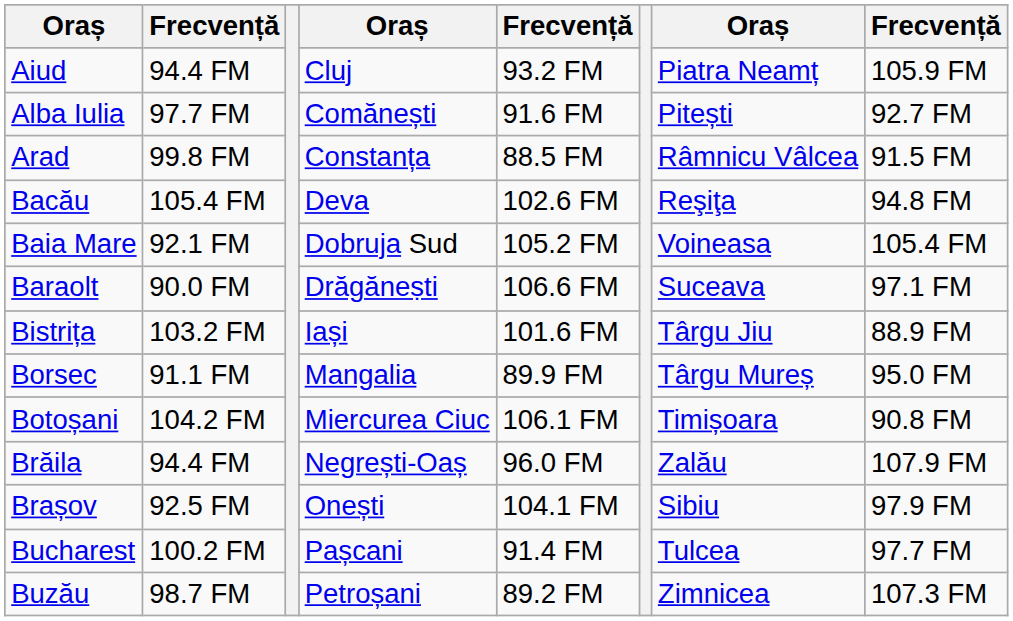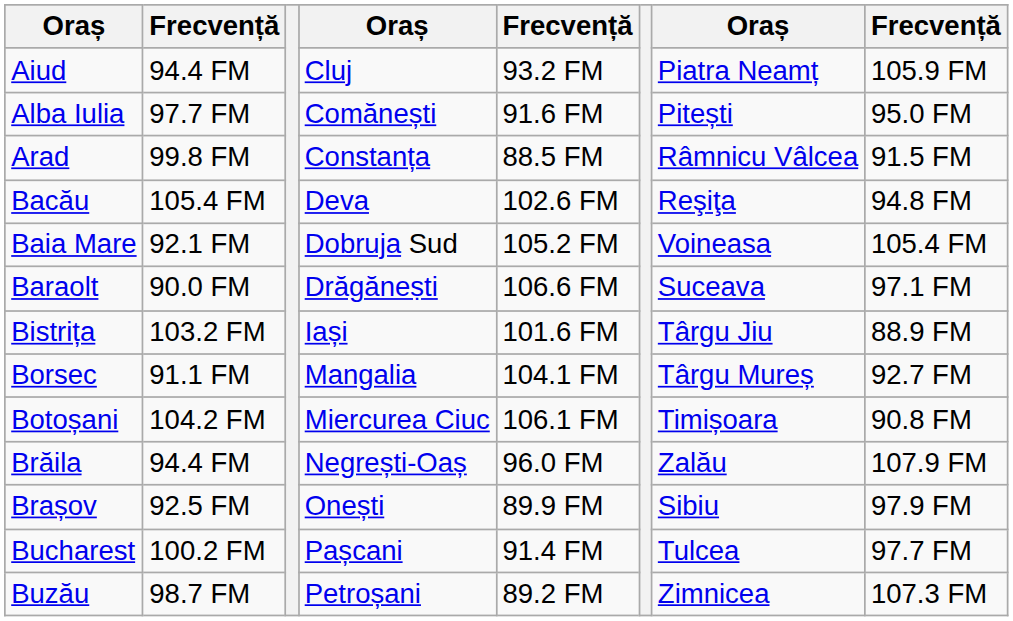(921, 113) 92.7 FM -> (921, 113) 95.0 FM
(553, 375) 89.9 FM -> (561, 375) 104.1 FM
(921, 375) 95.0 FM -> (921, 375) 92.7 FM
(561, 506) 104.1 FM -> (553, 506) 89.9 FM
